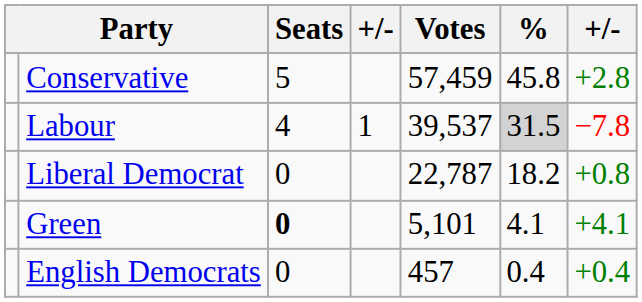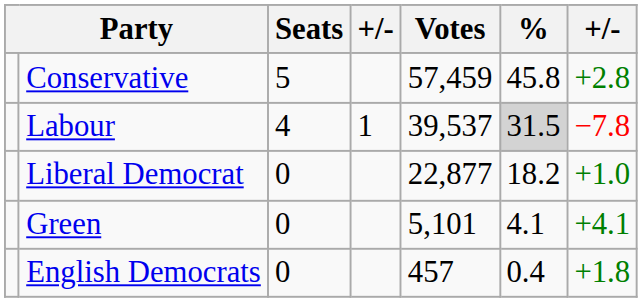(450, 175) 22,787 -> (450, 175) 22,877
(602, 175) +0.8 -> (602, 175) +1.0
(283, 223) bold -> (283, 223) normal
(602, 272) +0.4 -> (602, 272) +1.8
